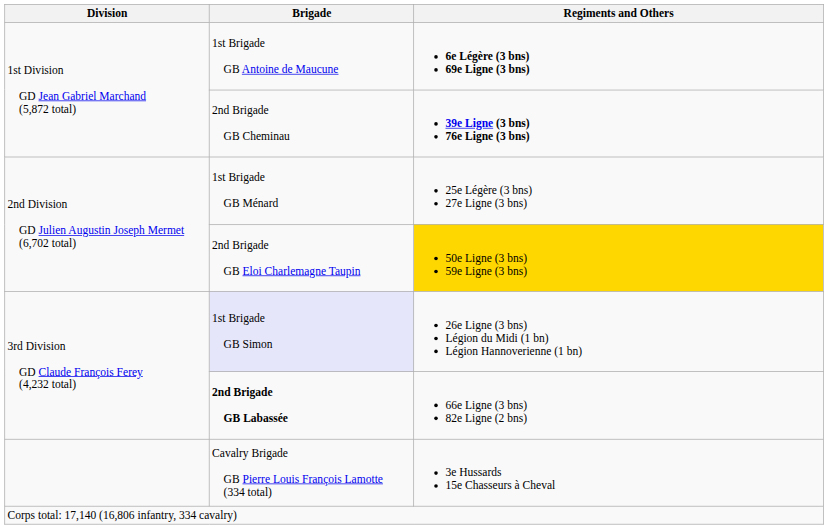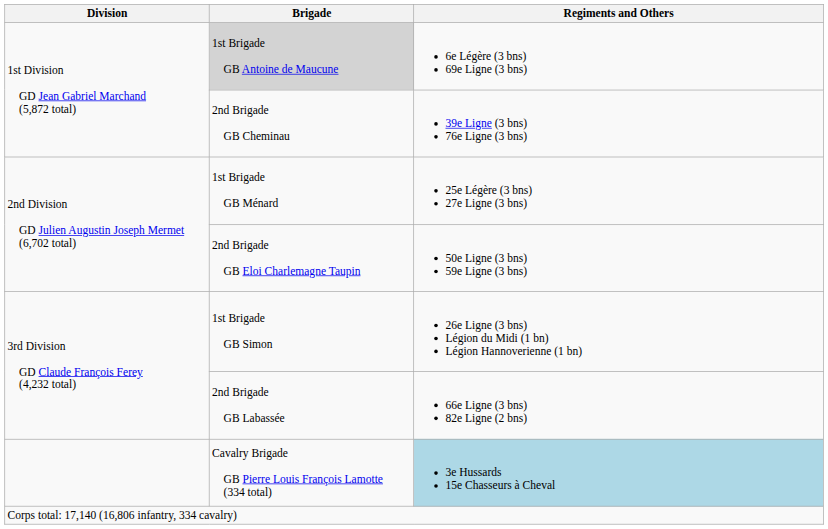(275, 56) no background -> (275, 56) lightgrey background
(619, 63) bold -> (619, 63) normal
(619, 130) bold -> (619, 130) normal
(619, 264) gold background -> (619, 264) no background
(242, 331) lavender background -> (242, 331) no background
(250, 405) bold -> (248, 405) normal
(619, 479) no background -> (619, 479) lightblue background
